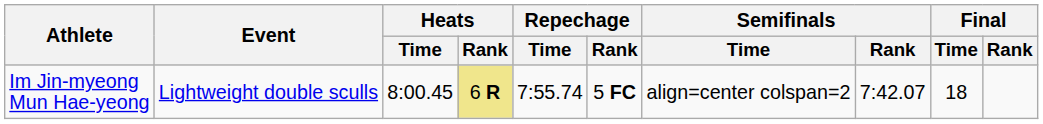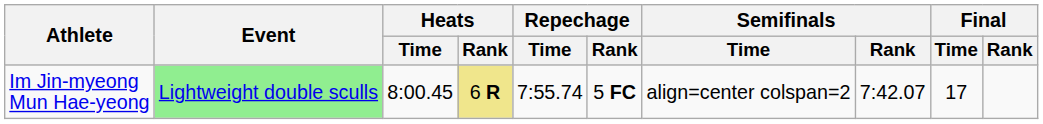(268, 92) no background -> (268, 92) lightgreen background
(956, 92) 18 -> (956, 92) 17
